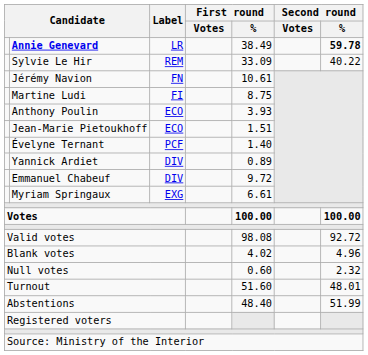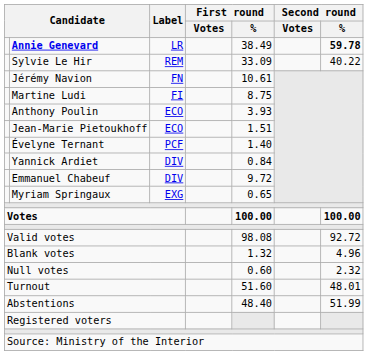(260, 162) 0.89 -> (260, 162) 0.84
(260, 195) 6.61 -> (260, 195) 0.65
(260, 255) 4.02 -> (260, 255) 1.32
